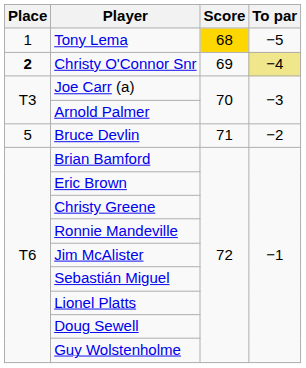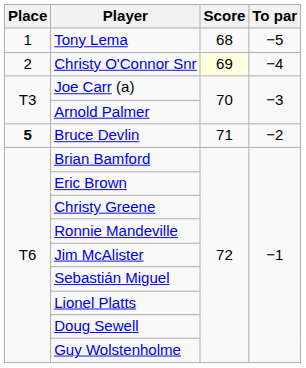(224, 40) gold background -> (224, 40) no background
(28, 64) bold -> (28, 64) normal
(224, 64) no background -> (224, 64) lightyellow background
(275, 64) khaki background -> (275, 64) no background
(28, 135) normal -> (28, 135) bold
